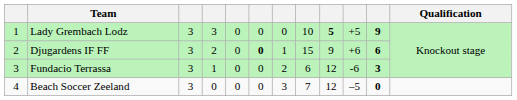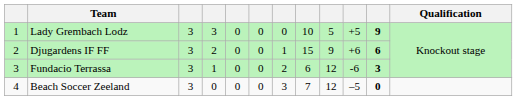(331, 32) bold -> (331, 32) normal
(261, 50) bold -> (261, 50) normal
